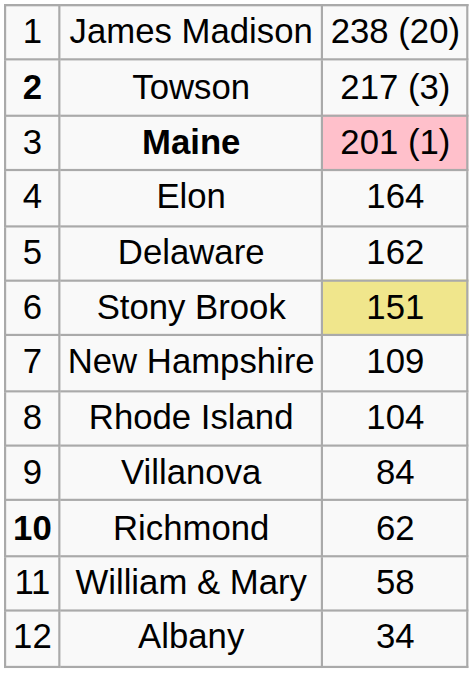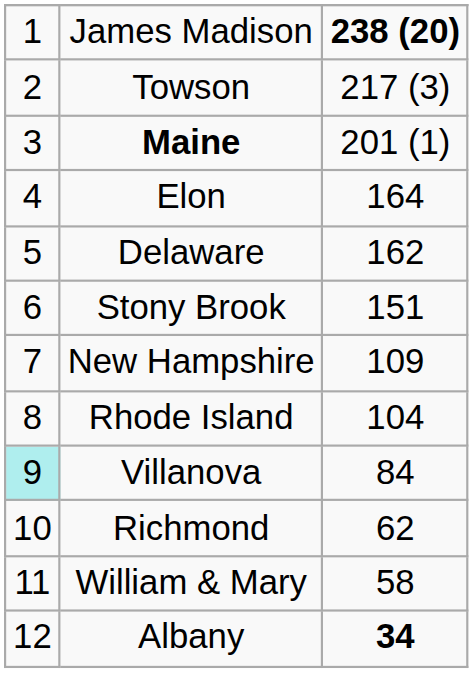(395, 32) normal -> (395, 32) bold
(32, 87) bold -> (32, 87) normal
(395, 142) pink background -> (395, 142) no background
(395, 307) khaki background -> (395, 307) no background
(32, 472) no background -> (32, 472) paleturquoise background
(32, 527) bold -> (32, 527) normal
(395, 637) normal -> (395, 637) bold
